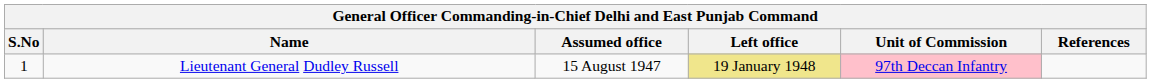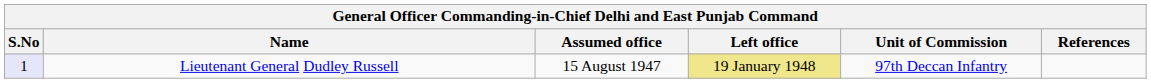(24, 66) no background -> (24, 66) lavender background
(941, 66) pink background -> (941, 66) no background
